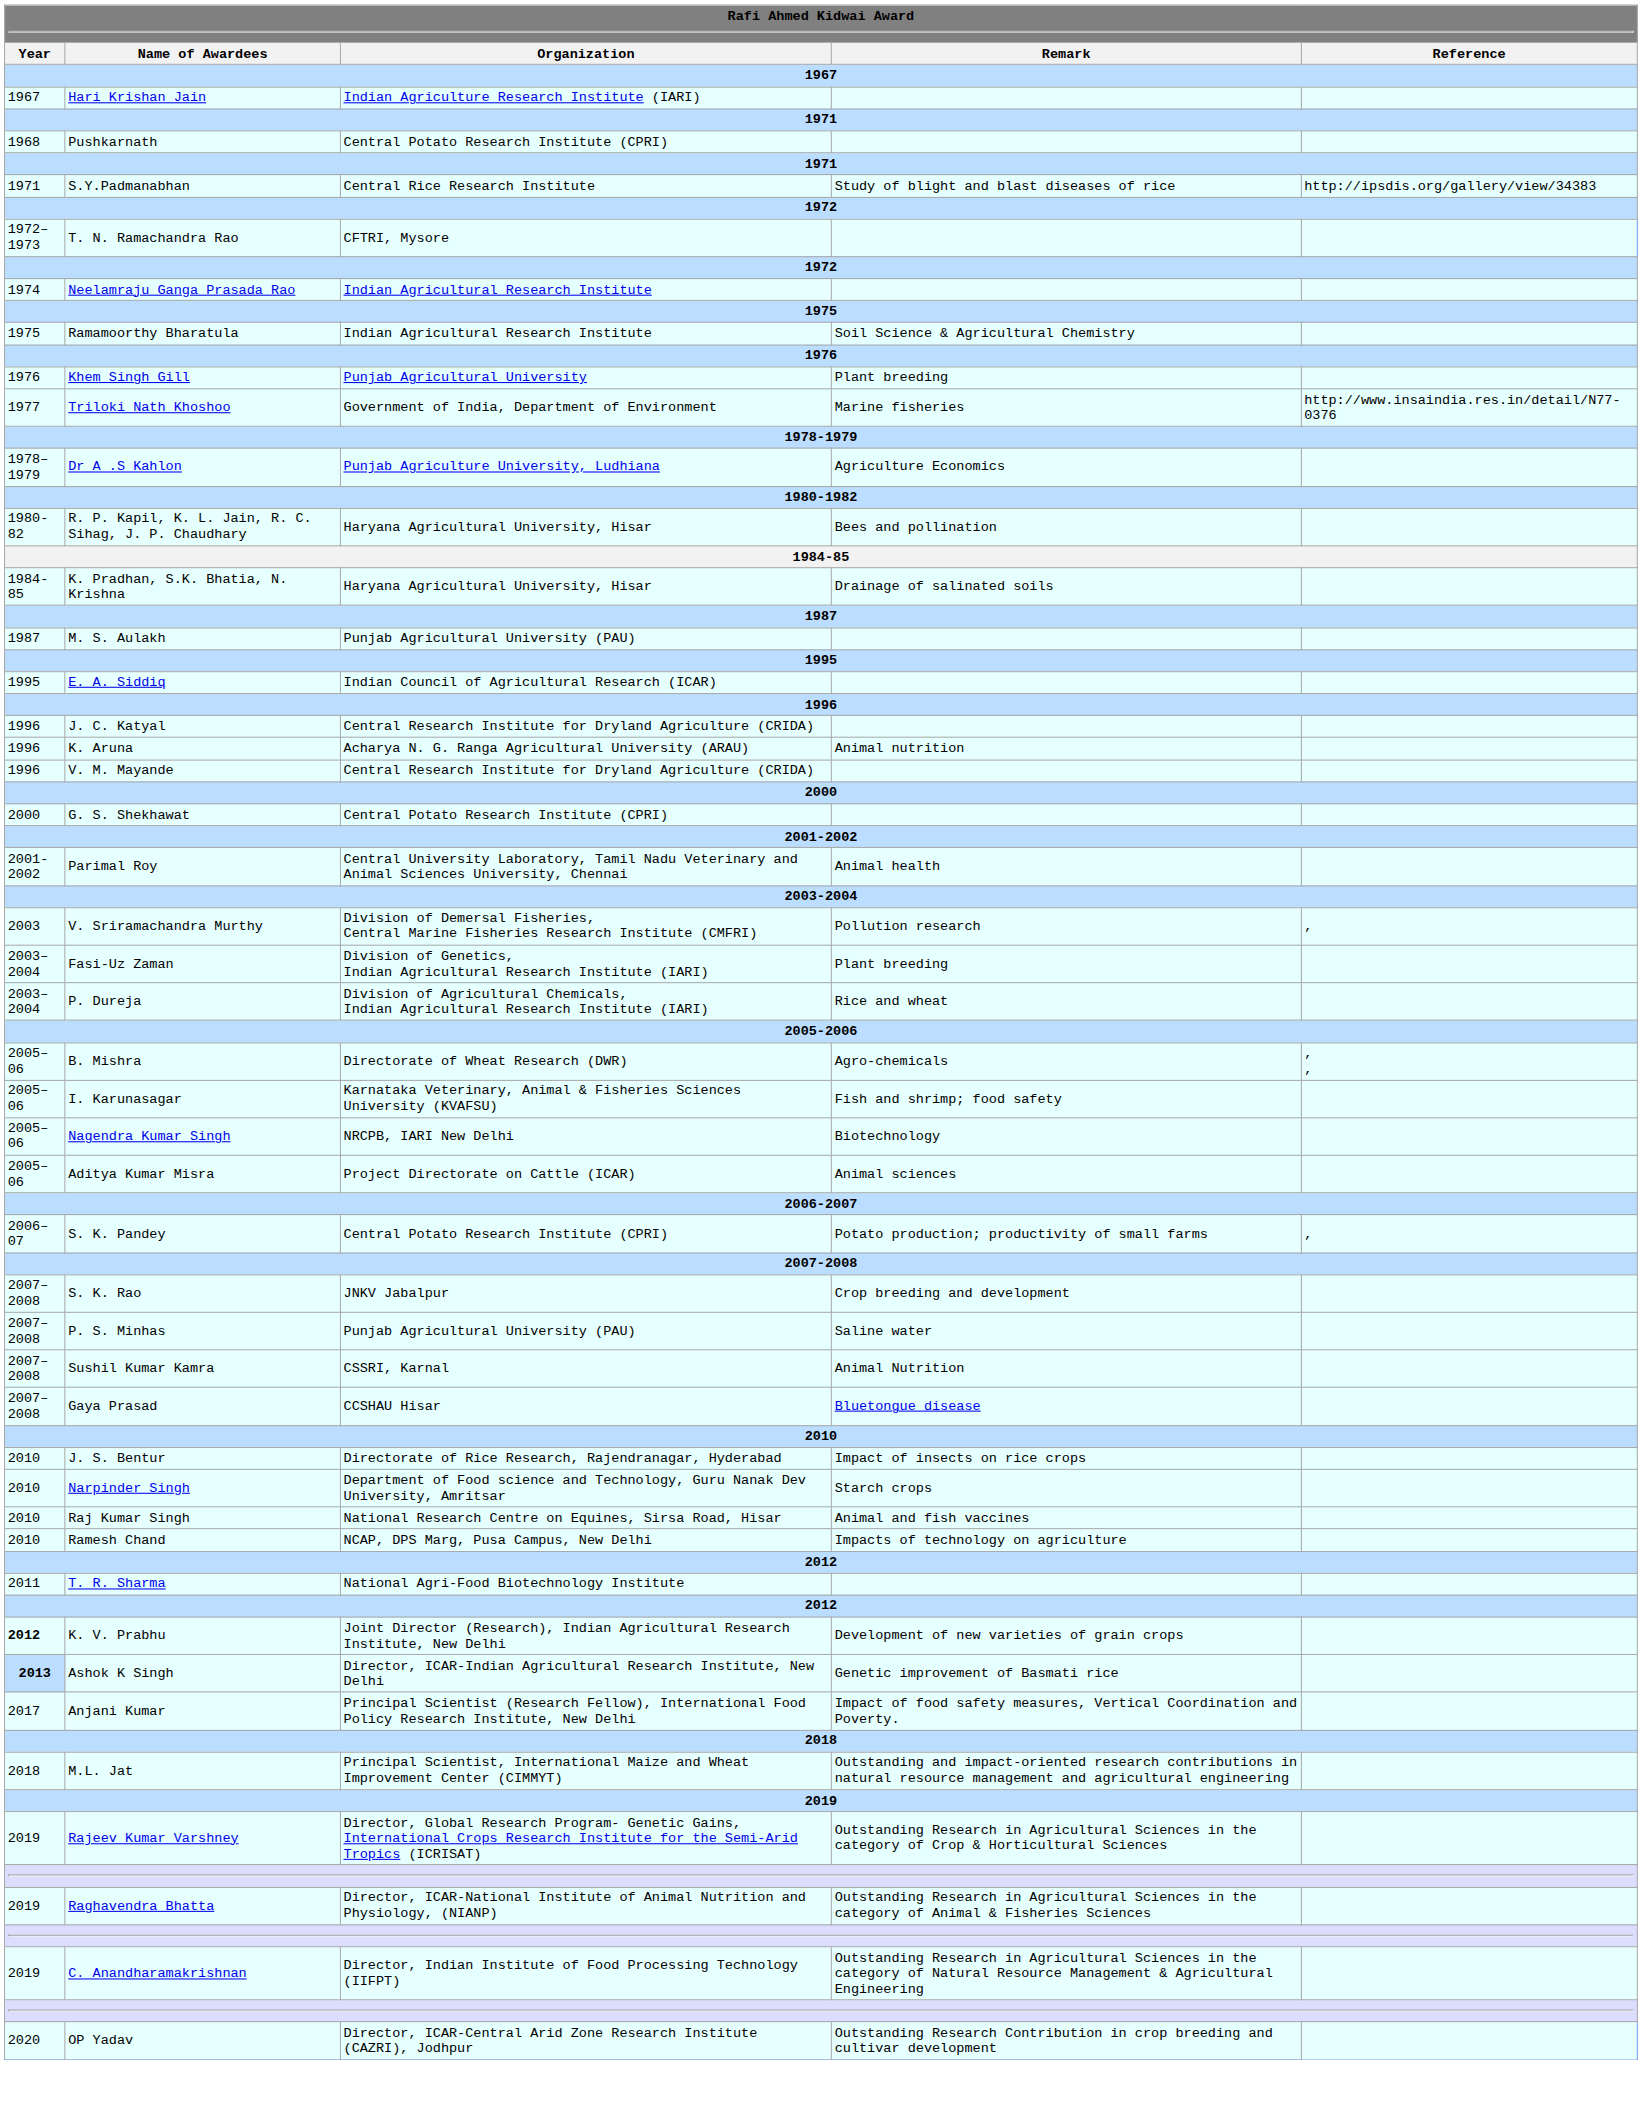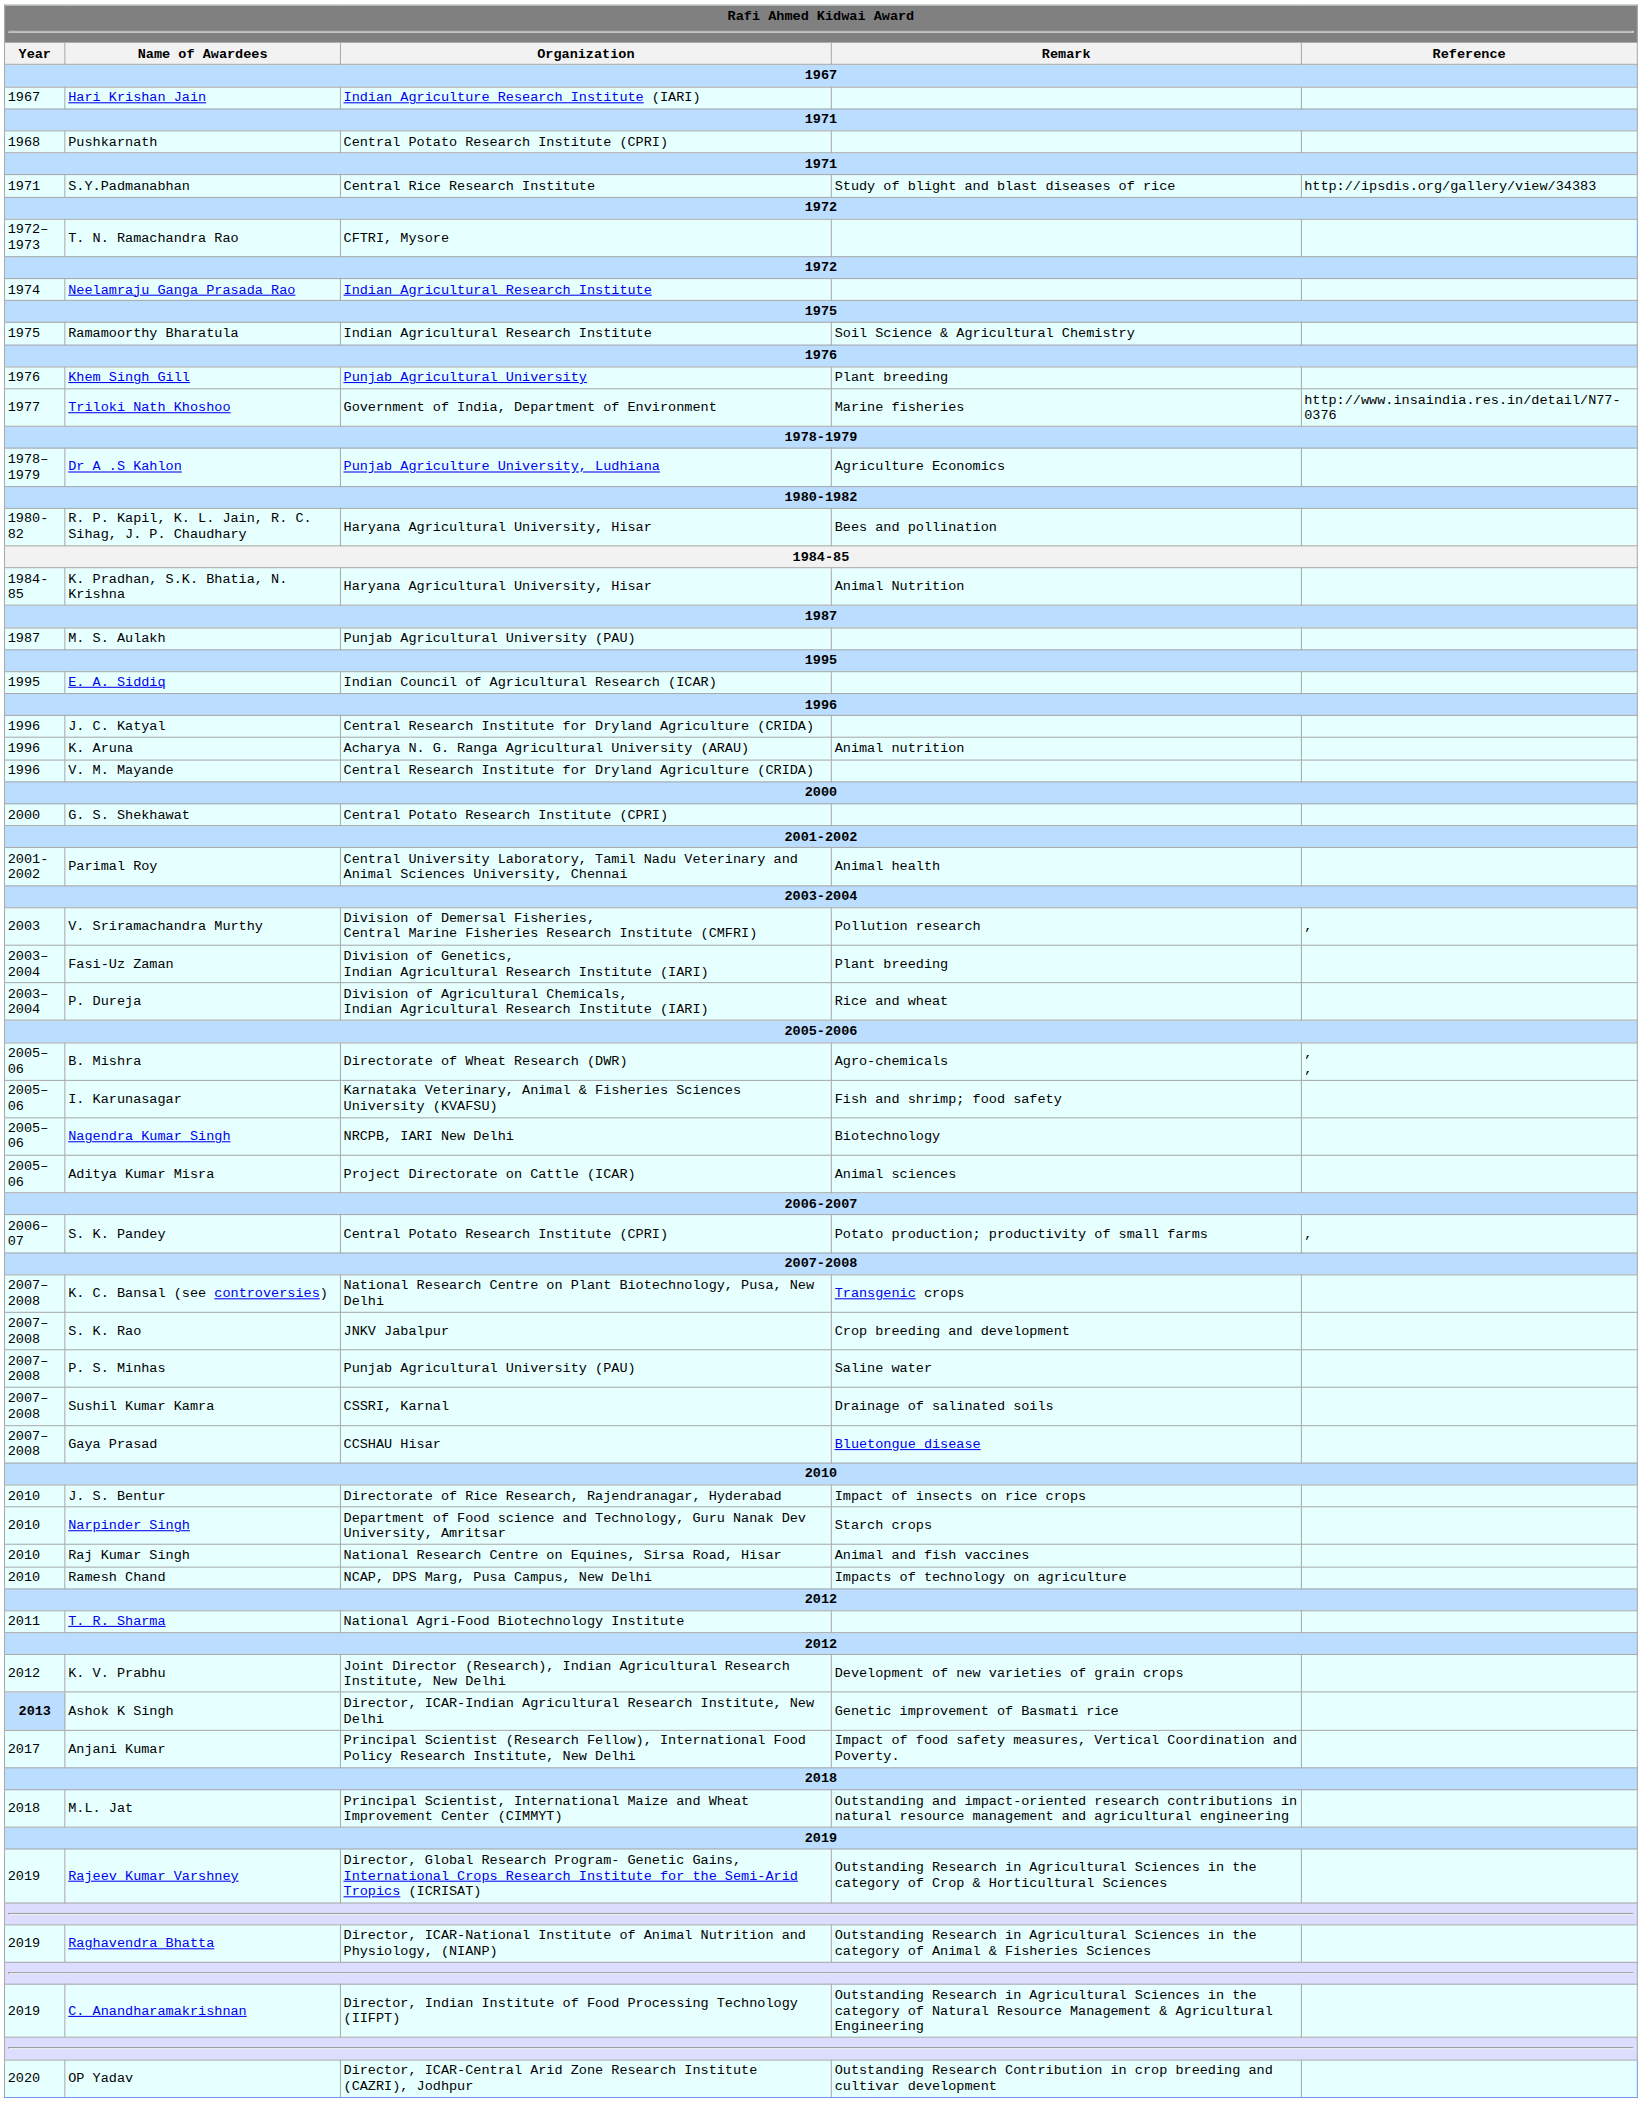(944, 587) Drainage of salinated soils -> (900, 587) Animal Nutrition
+ row: (198, 1294)
(900, 1369) Animal Nutrition -> (944, 1406) Drainage of salinated soils
(24, 1636) bold -> (24, 1674) normal
